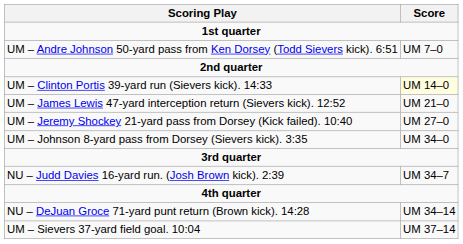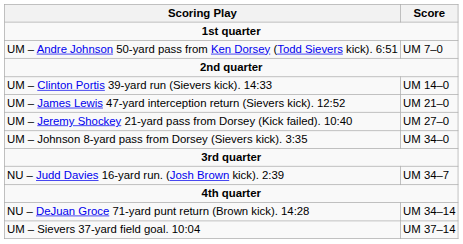(426, 85) lightyellow background -> (426, 85) no background
